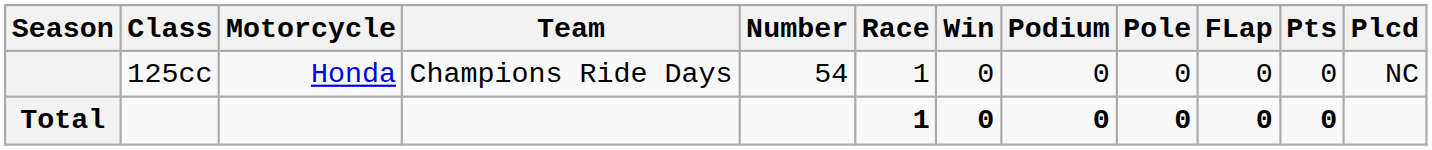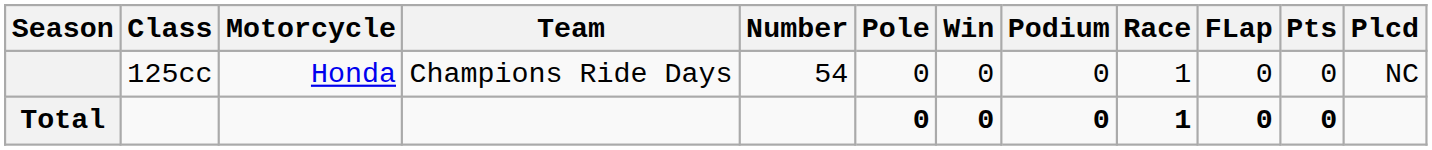columns swapped: (896, 28) <-> (1157, 28)
